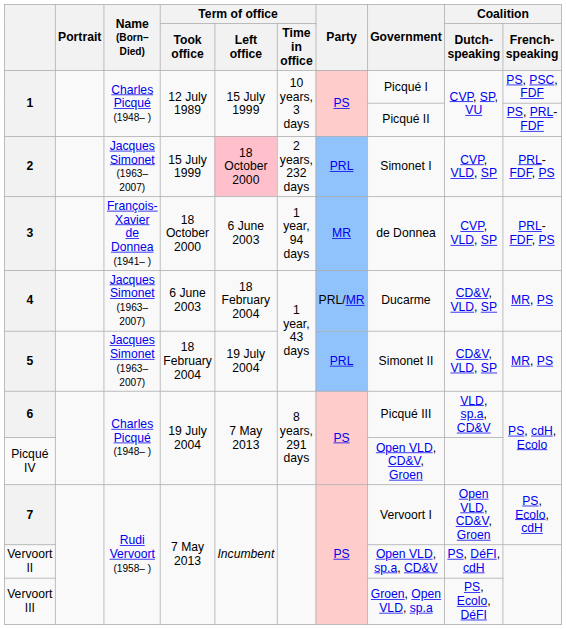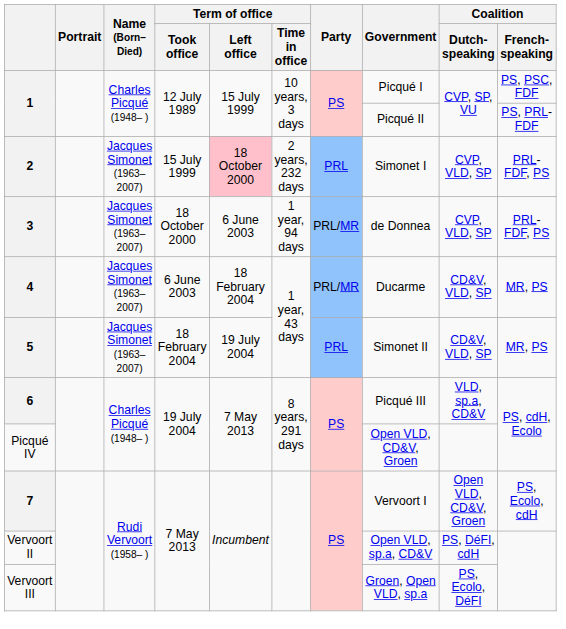(132, 233) François-Xavier de Donnea (1941– ) -> (130, 226) Jacques Simonet (1963–2007)
(342, 233) MR -> (336, 226) PRL/MR
